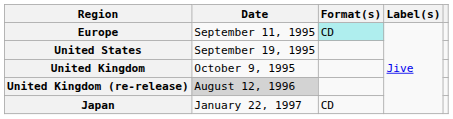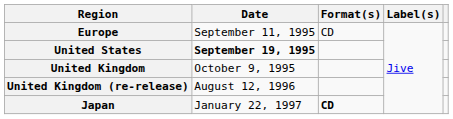(327, 32) paleturquoise background -> (327, 32) no background
(255, 50) normal -> (255, 50) bold
(245, 86) lightgrey background -> (245, 86) no background
(327, 105) normal -> (327, 105) bold
